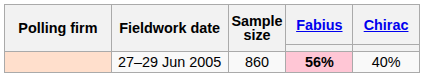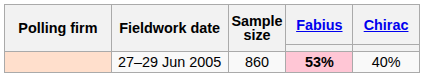(319, 62) 56% -> (319, 62) 53%
